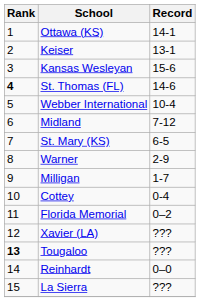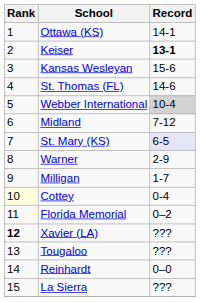(164, 50) normal -> (164, 50) bold
(10, 86) bold -> (10, 86) normal
(164, 104) no background -> (164, 104) lightgrey background
(161, 141) no background -> (161, 141) lavender background
(13, 196) no background -> (13, 196) lightyellow background
(13, 232) normal -> (13, 232) bold
(13, 251) bold -> (13, 251) normal
